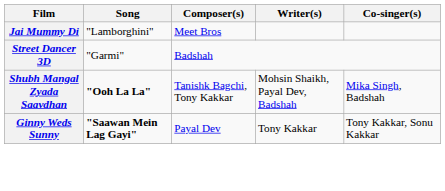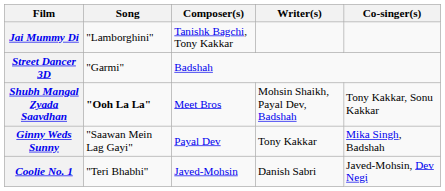(198, 31) Meet Bros -> (211, 37) Tanishk Bagchi, Tony Kakkar
(211, 91) Tanishk Bagchi, Tony Kakkar -> (198, 104) Meet Bros
(374, 91) Mika Singh, Badshah -> (390, 104) Tony Kakkar, Sonu Kakkar
(122, 128) bold -> (119, 141) normal
(390, 128) Tony Kakkar, Sonu Kakkar -> (374, 141) Mika Singh, Badshah
+ row: (44, 171)
